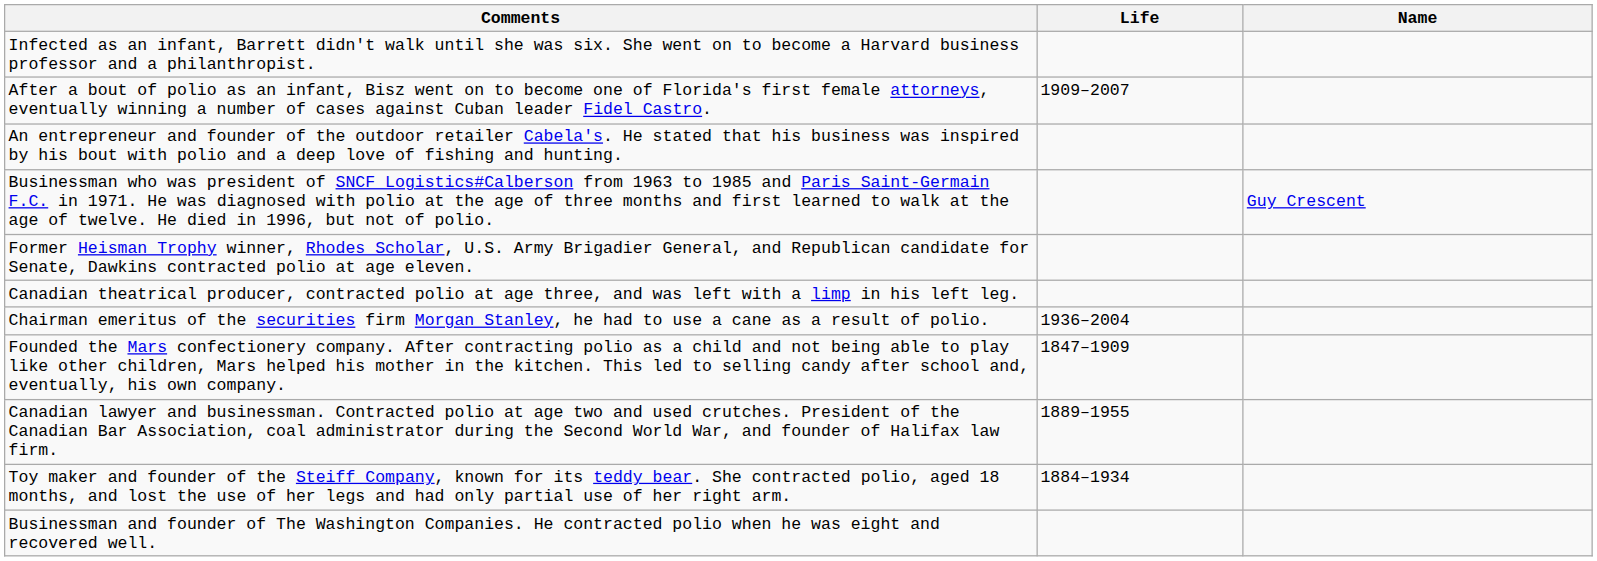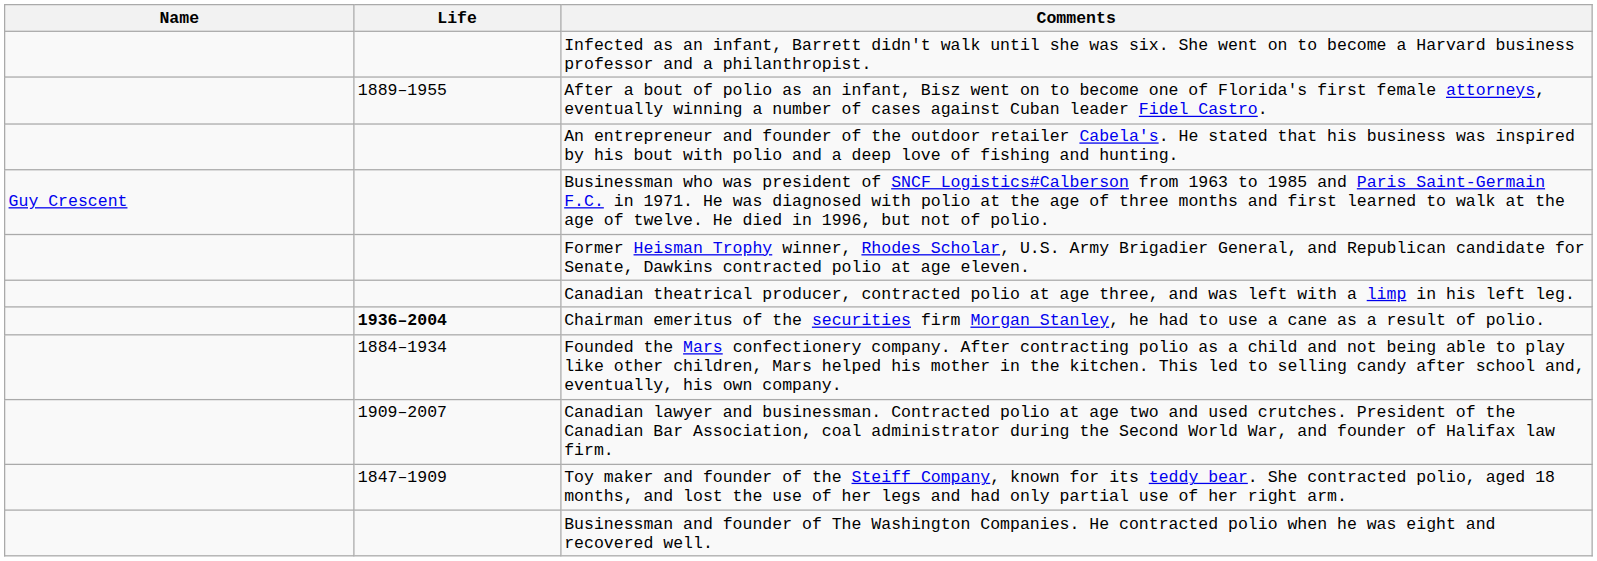columns swapped: (1418, 18) <-> (521, 18)
(1085, 91) 1909–2007 -> (402, 91) 1889–1955
(1085, 321) normal -> (402, 321) bold
(1085, 348) 1847–1909 -> (402, 348) 1884–1934
(1085, 413) 1889–1955 -> (402, 413) 1909–2007
(1085, 478) 1884–1934 -> (402, 478) 1847–1909
